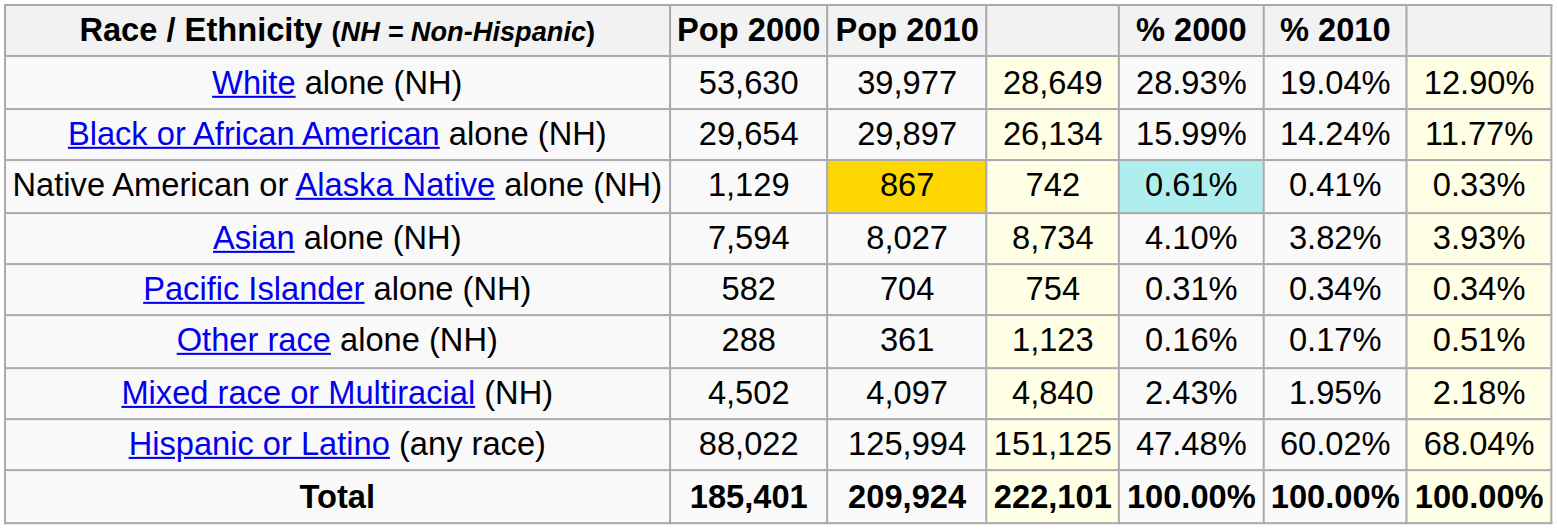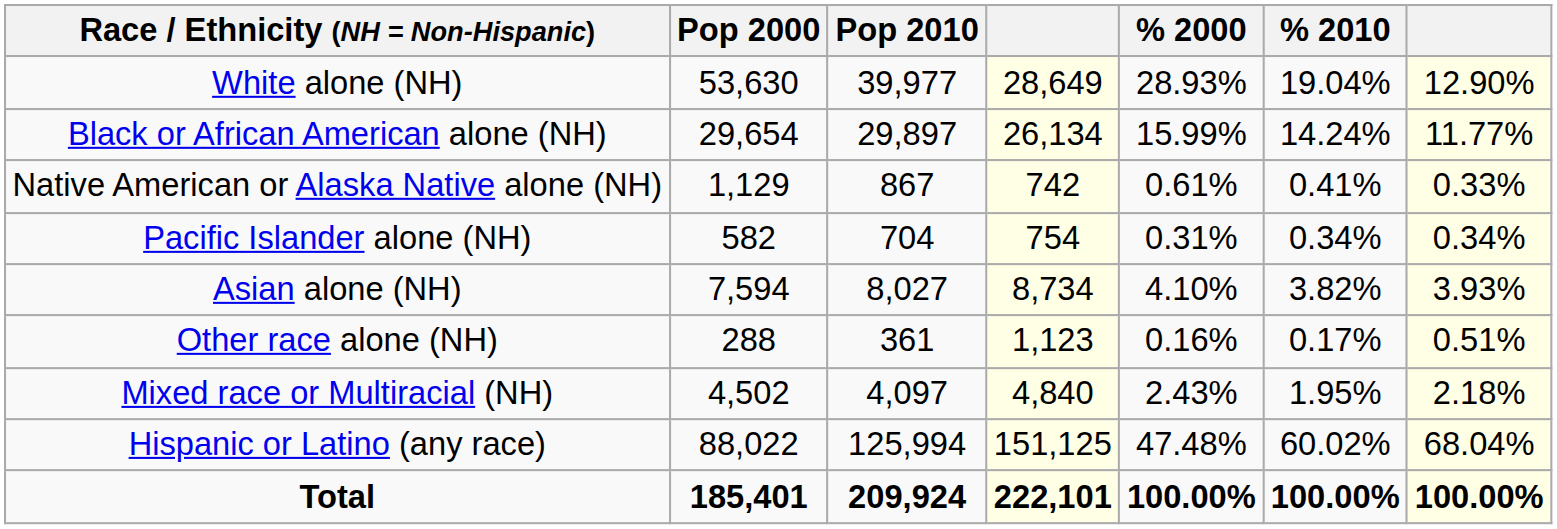(907, 185) gold background -> (907, 185) no background
(1191, 185) paleturquoise background -> (1191, 185) no background
rows swapped: (337, 237) <-> (337, 289)
